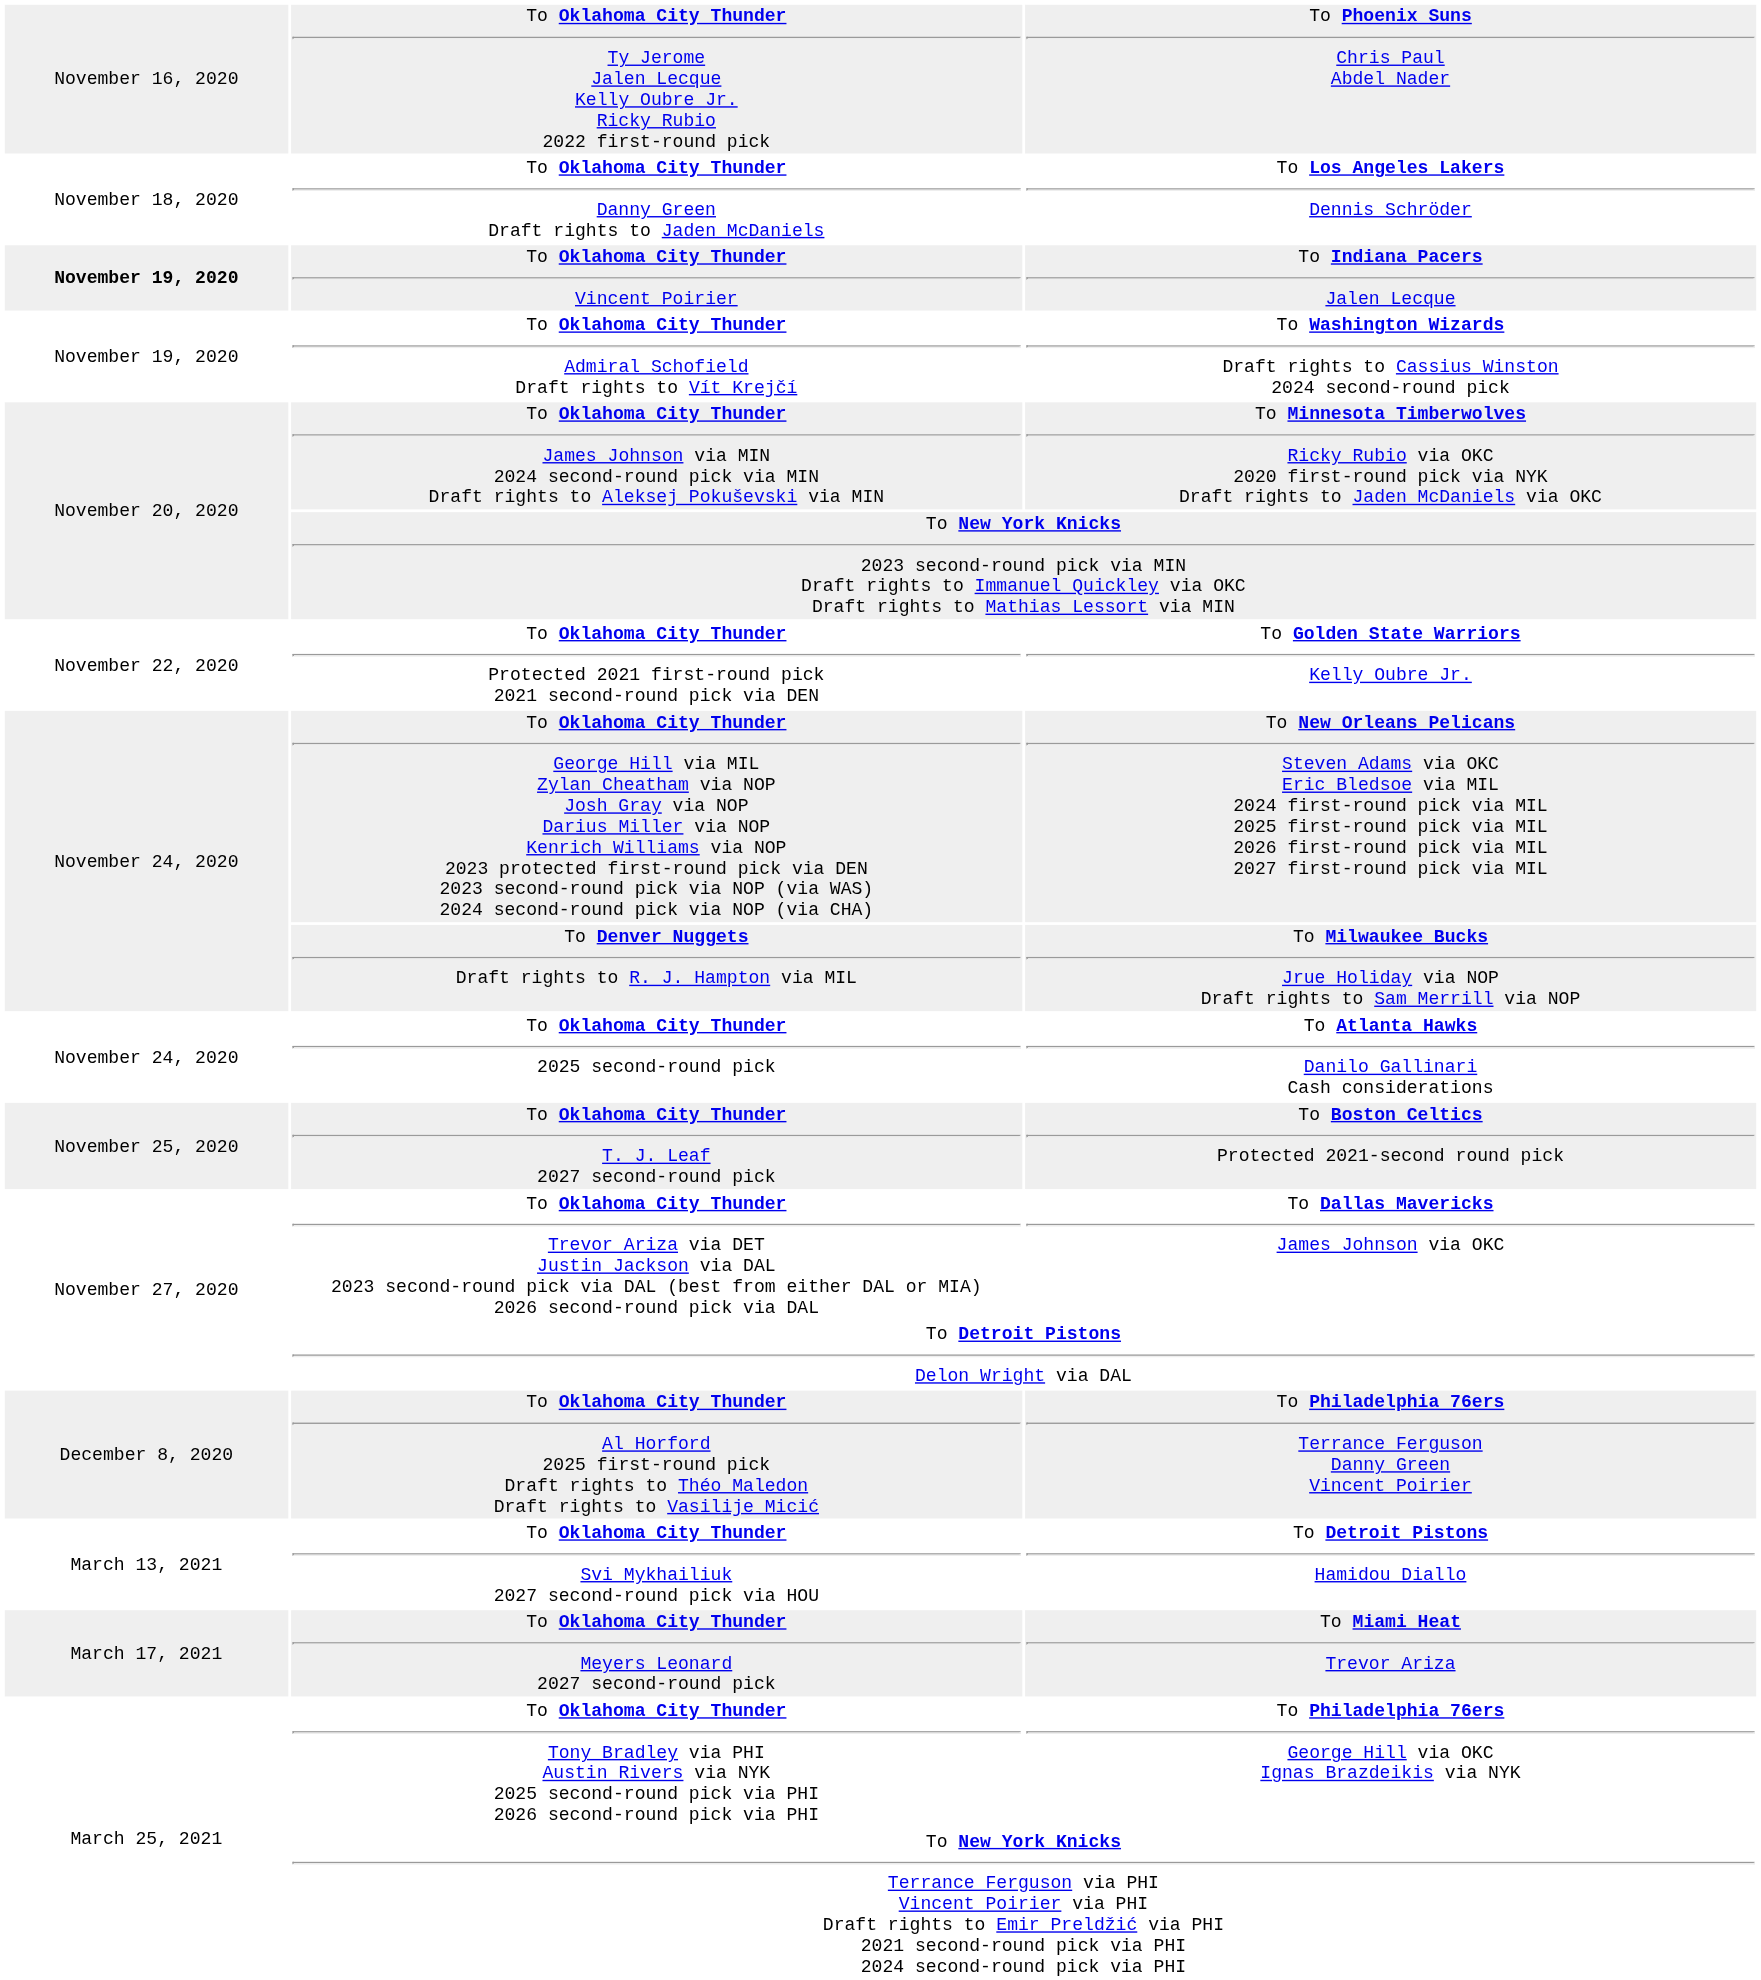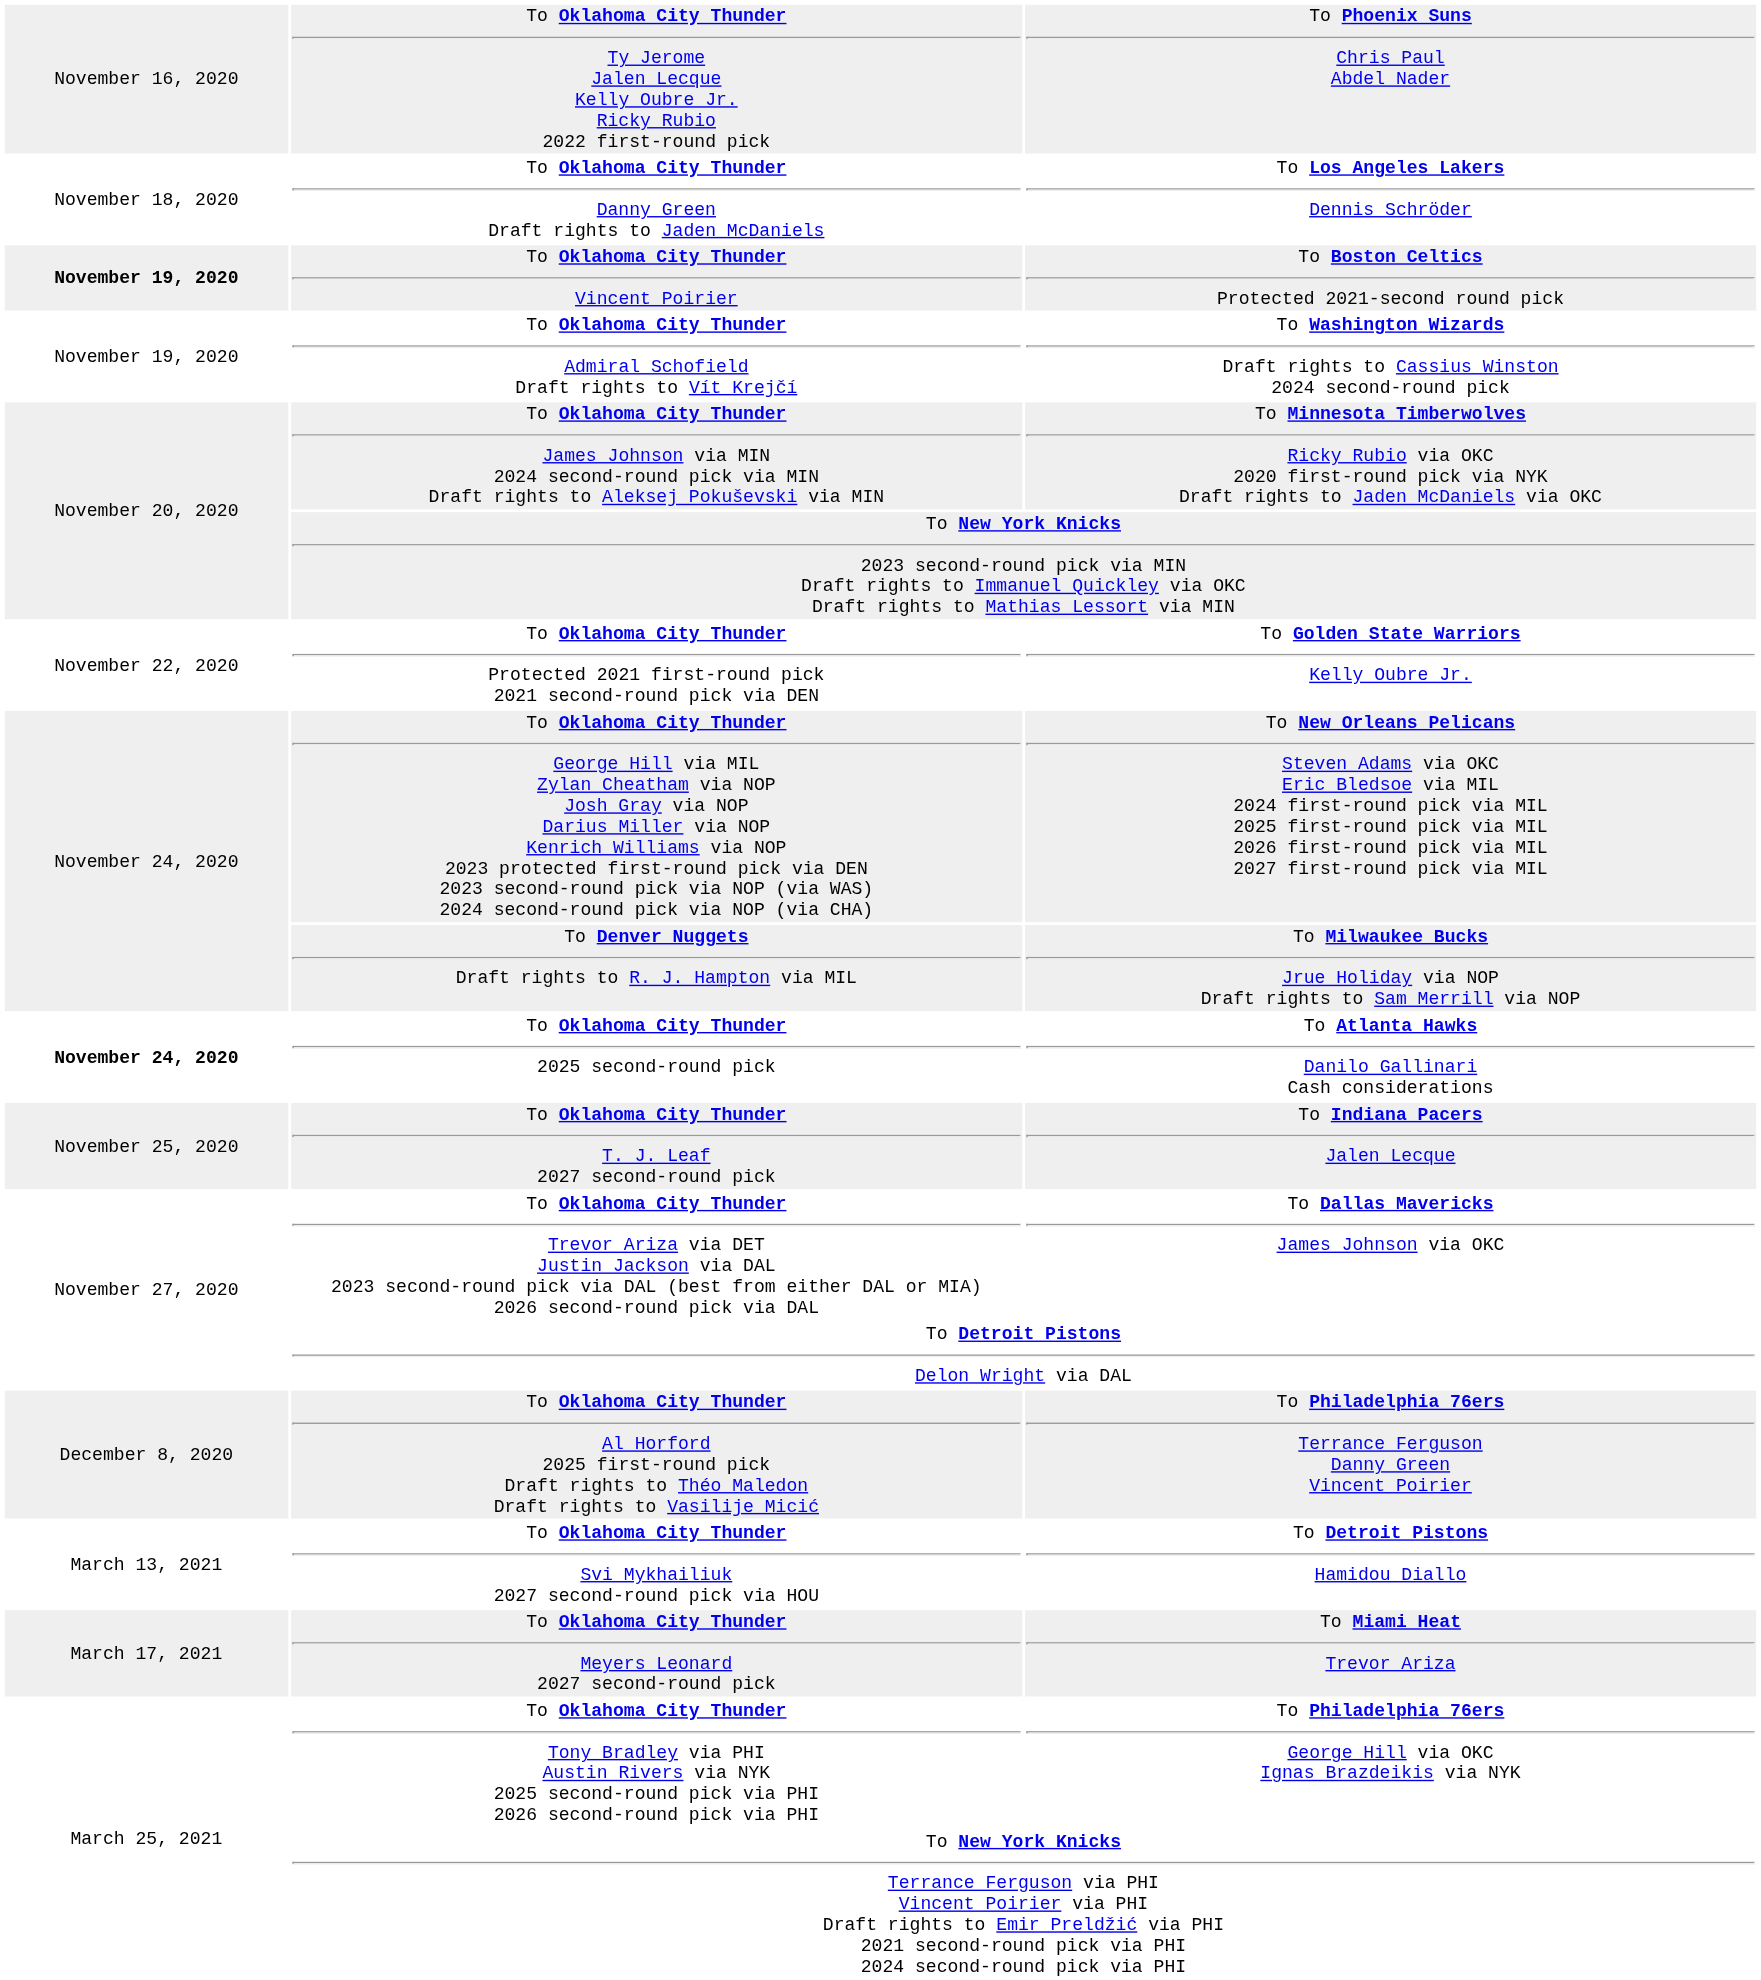(1390, 278) To Indiana Pacers Jalen Lecque -> (1390, 278) To Boston Celtics Protected 2021-second round pick
(146, 1057) normal -> (146, 1057) bold
(1390, 1136) To Boston Celtics Protected 2021-second round pick -> (1390, 1136) To Indiana Pacers Jalen Lecque
